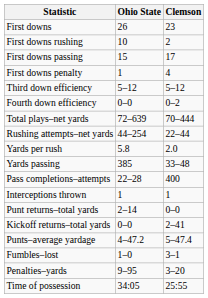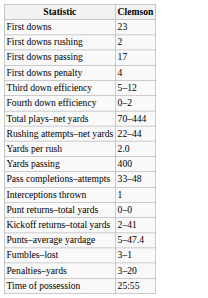- column: (139, 12)
(177, 164) 33–48 -> (125, 164) 400
(173, 179) 400 -> (130, 179) 33–48
